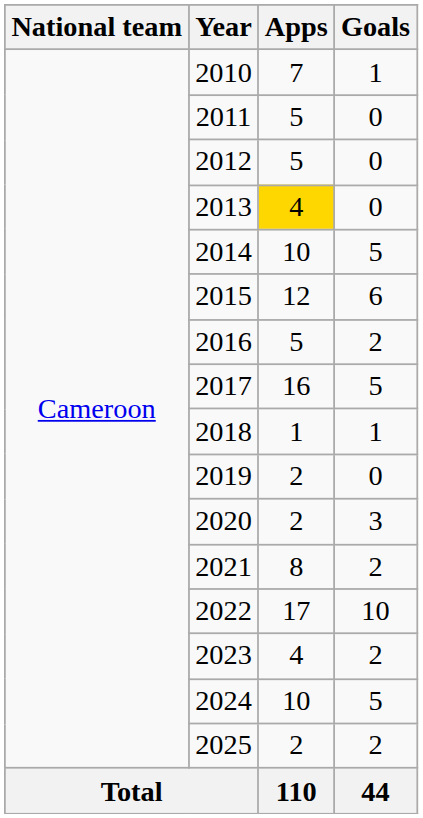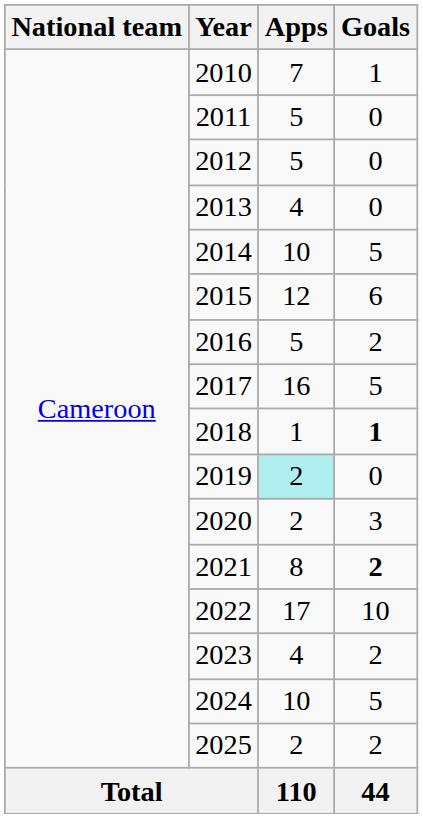(296, 206) gold background -> (296, 206) no background
(376, 431) normal -> (376, 431) bold
(296, 476) no background -> (296, 476) paleturquoise background
(376, 565) normal -> (376, 565) bold
